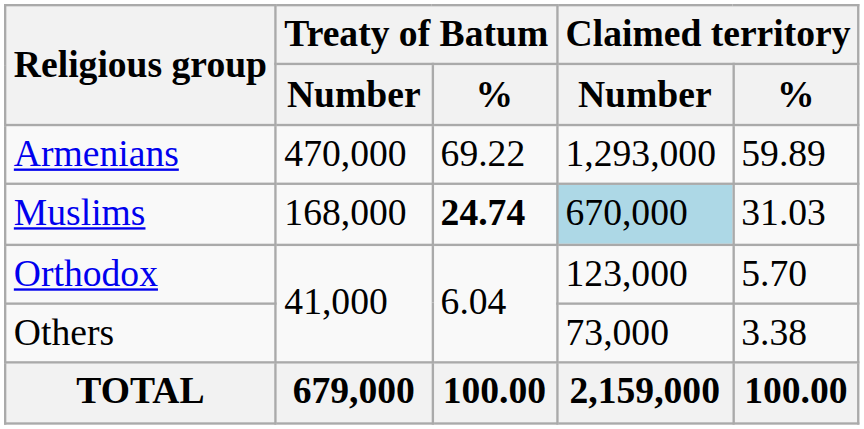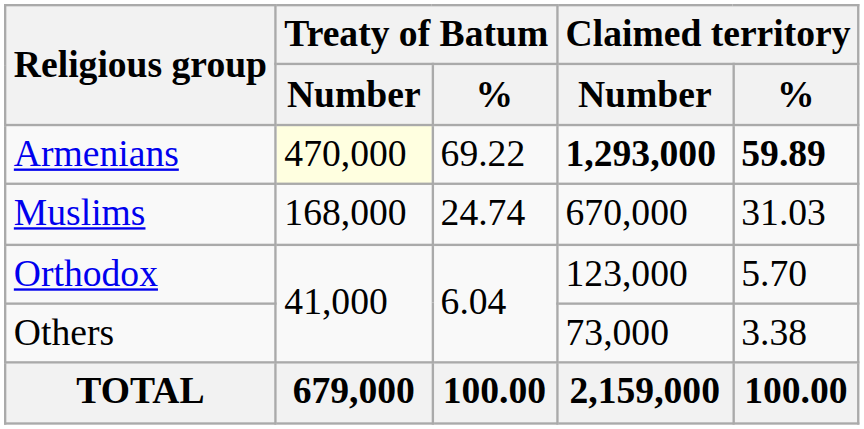(345, 153) no background -> (345, 153) lightyellow background
(641, 153) normal -> (641, 153) bold
(784, 153) normal -> (784, 153) bold
(483, 213) bold -> (483, 213) normal
(627, 213) lightblue background -> (627, 213) no background
